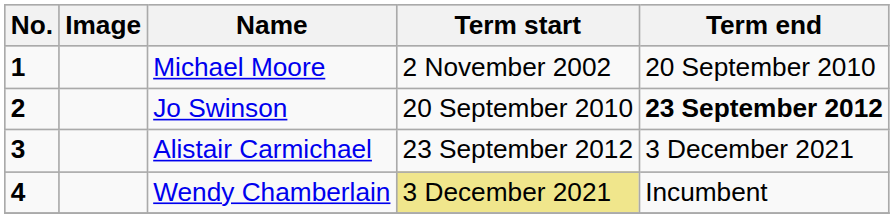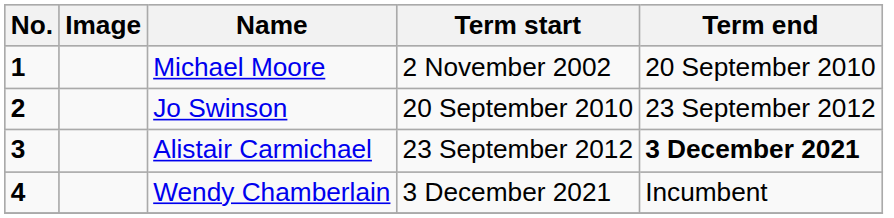(764, 108) bold -> (760, 108) normal
(749, 150) normal -> (752, 150) bold
(507, 191) khaki background -> (507, 191) no background
